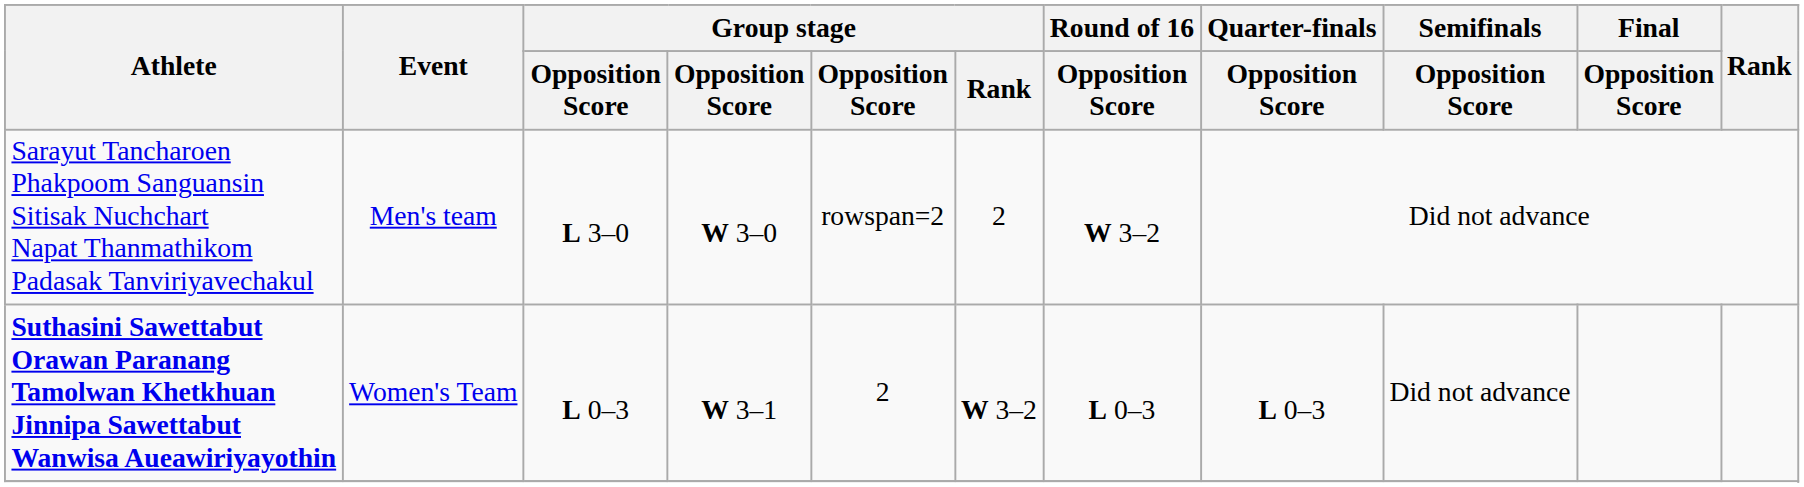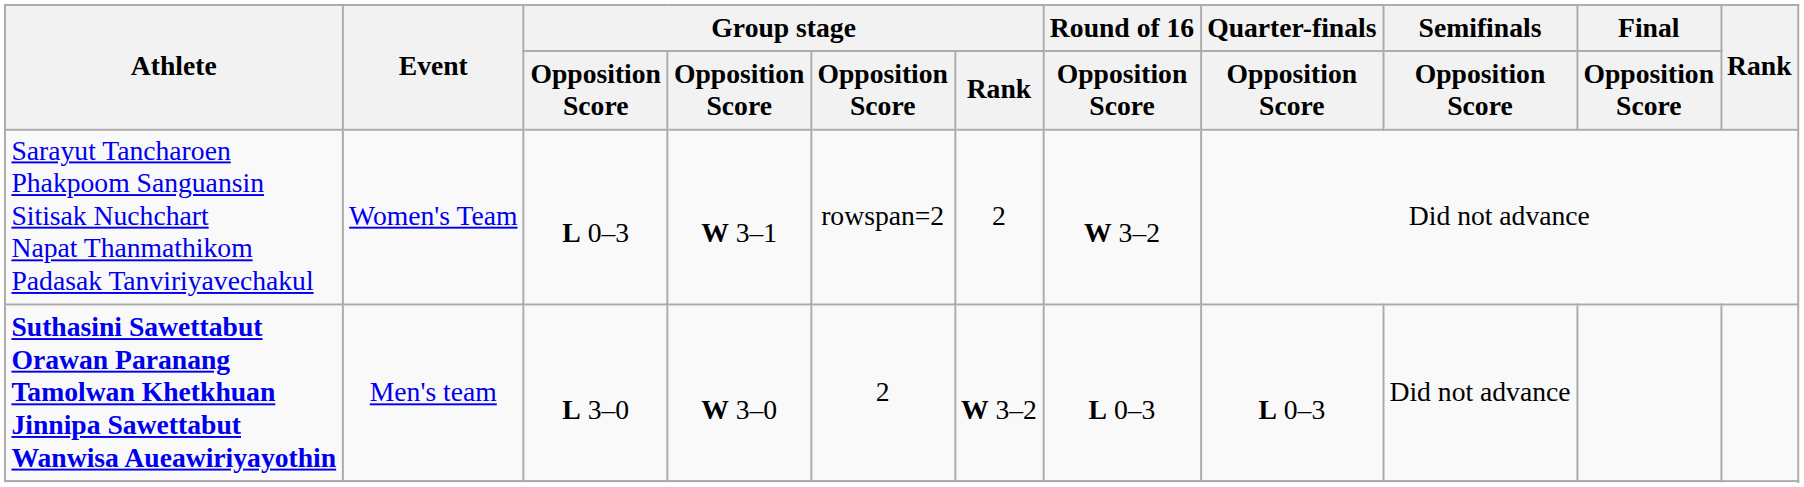(433, 216) Men's team -> (433, 216) Women's Team
(596, 233) L 3–0 -> (596, 233) L 0–3
(739, 233) W 3–0 -> (739, 233) W 3–1
(433, 392) Women's Team -> (433, 392) Men's team
(596, 409) L 0–3 -> (596, 409) L 3–0
(739, 409) W 3–1 -> (739, 409) W 3–0
